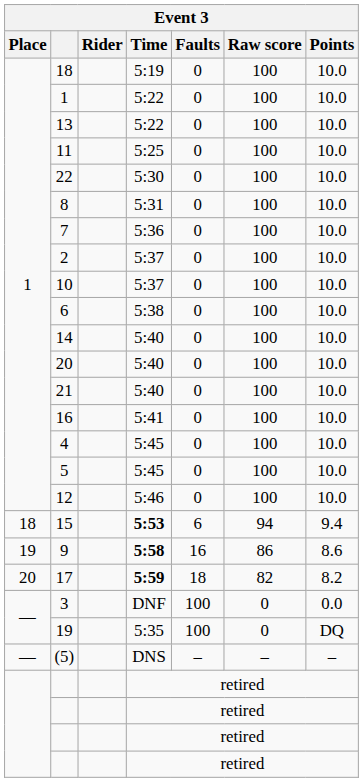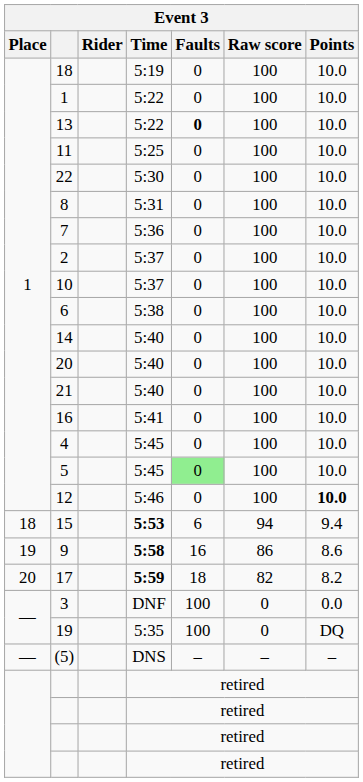(198, 124) normal -> (198, 124) bold
(198, 470) no background -> (198, 470) lightgreen background
(332, 497) normal -> (332, 497) bold
